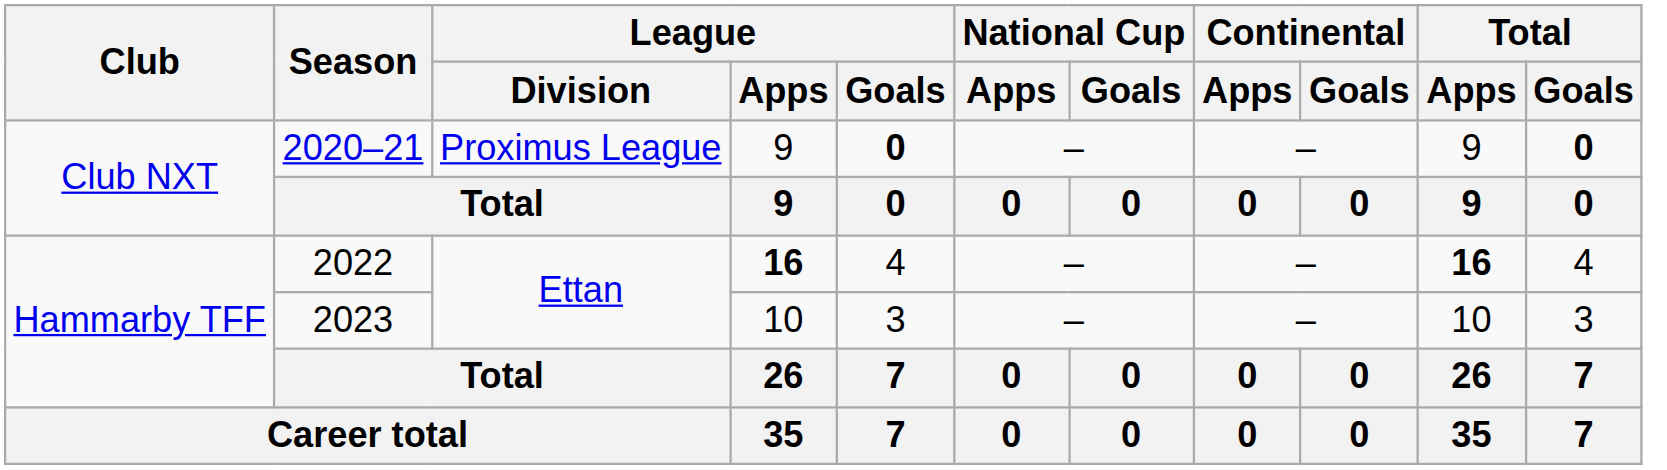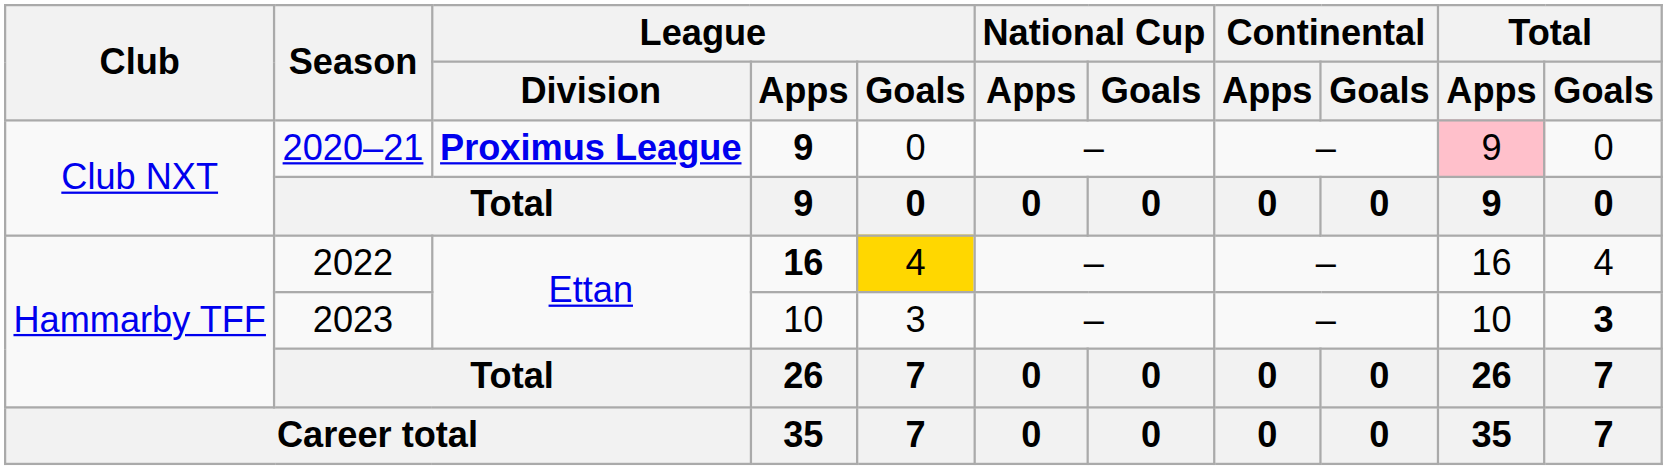(581, 147) normal -> (591, 147) bold
(783, 147) normal -> (803, 147) bold
(895, 147) bold -> (915, 147) normal
(1471, 147) no background -> (1492, 147) pink background
(1584, 147) bold -> (1604, 147) normal
(895, 262) no background -> (915, 262) gold background
(1471, 262) bold -> (1491, 262) normal
(1584, 319) normal -> (1604, 319) bold
